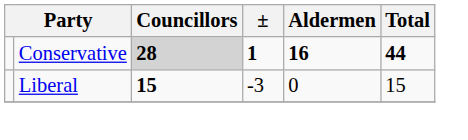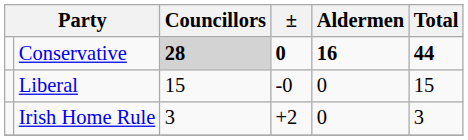(252, 53) 1 -> (281, 53) 0
(147, 85) bold -> (175, 85) normal
(256, 85) -3 -> (284, 85) -0
+ row: (87, 118)
